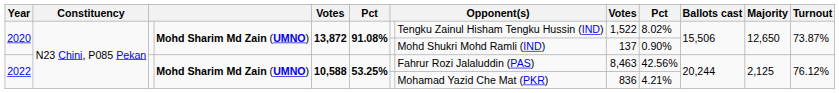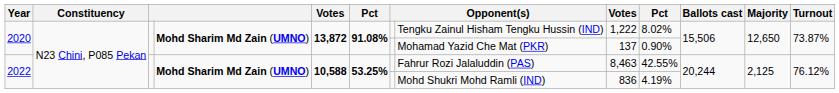(623, 30) 1,522 -> (623, 30) 1,222
(471, 46) Mohd Shukri Mohd Ramli (IND) -> (473, 46) Mohamad Yazid Che Mat (PKR)
(660, 63) 42.56% -> (660, 63) 42.55%
(473, 80) Mohamad Yazid Che Mat (PKR) -> (471, 80) Mohd Shukri Mohd Ramli (IND)
(657, 80) 4.21% -> (657, 80) 4.19%
